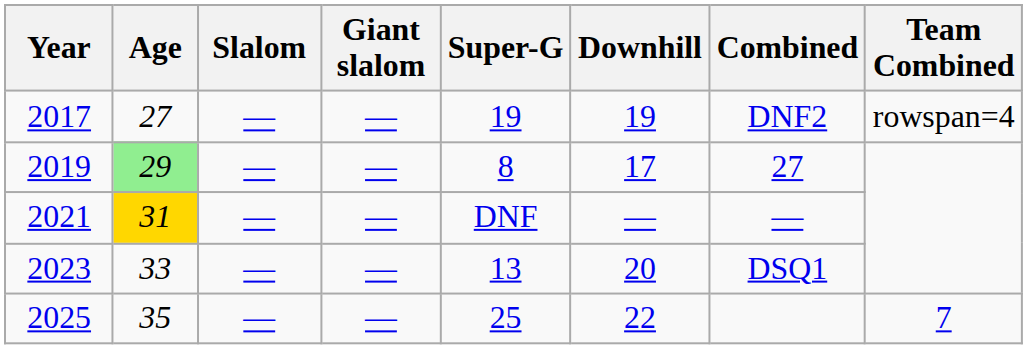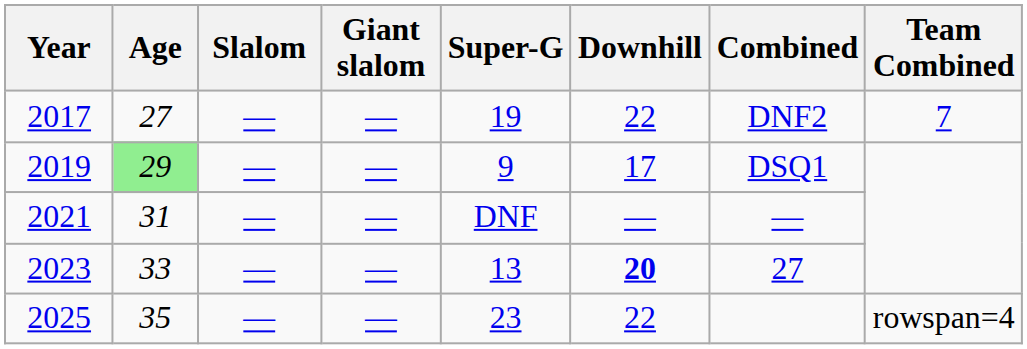(640, 116) 19 -> (640, 116) 22
(944, 116) rowspan=4 -> (944, 116) 7
(506, 166) 8 -> (506, 166) 9
(787, 166) 27 -> (787, 166) DSQ1
(155, 217) gold background -> (155, 217) no background
(640, 267) normal -> (640, 267) bold
(787, 267) DSQ1 -> (787, 267) 27
(506, 318) 25 -> (506, 318) 23
(944, 318) 7 -> (944, 318) rowspan=4
